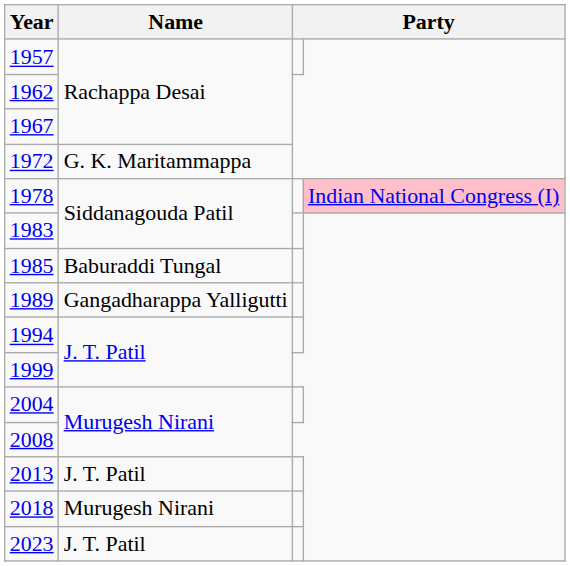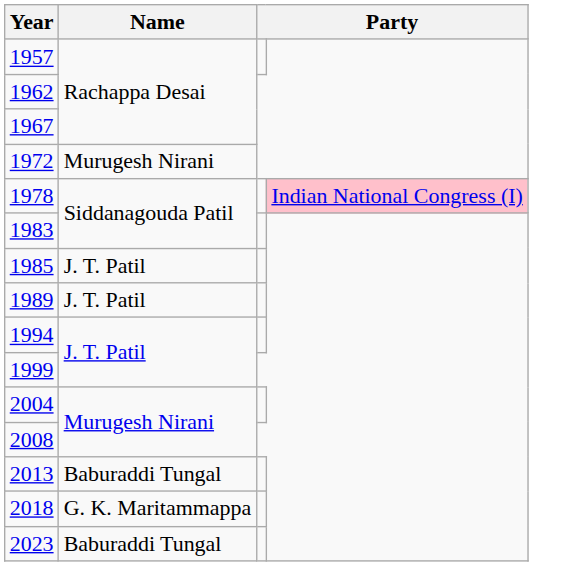(157, 160) G. K. Maritammappa -> (139, 160) Murugesh Nirani
(143, 265) Baburaddi Tungal -> (105, 265) J. T. Patil
(176, 299) Gangadharappa Yalligutti -> (105, 299) J. T. Patil
(105, 473) J. T. Patil -> (143, 473) Baburaddi Tungal
(139, 508) Murugesh Nirani -> (157, 508) G. K. Maritammappa
(105, 543) J. T. Patil -> (143, 543) Baburaddi Tungal
